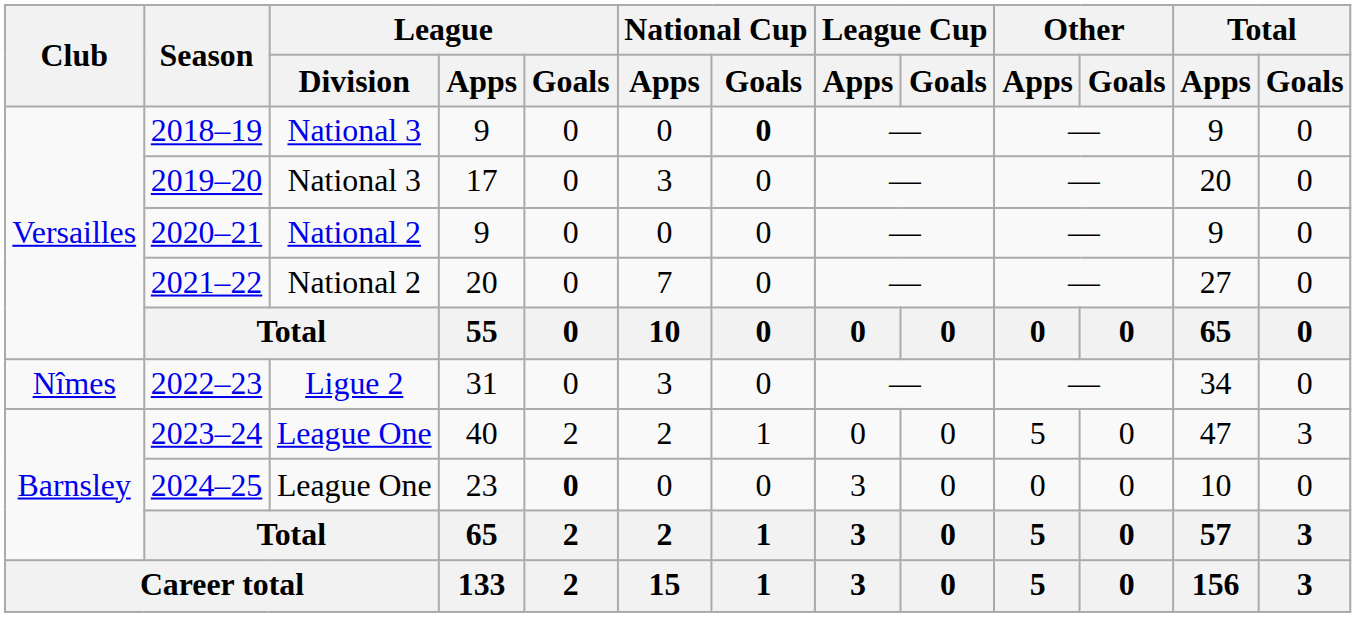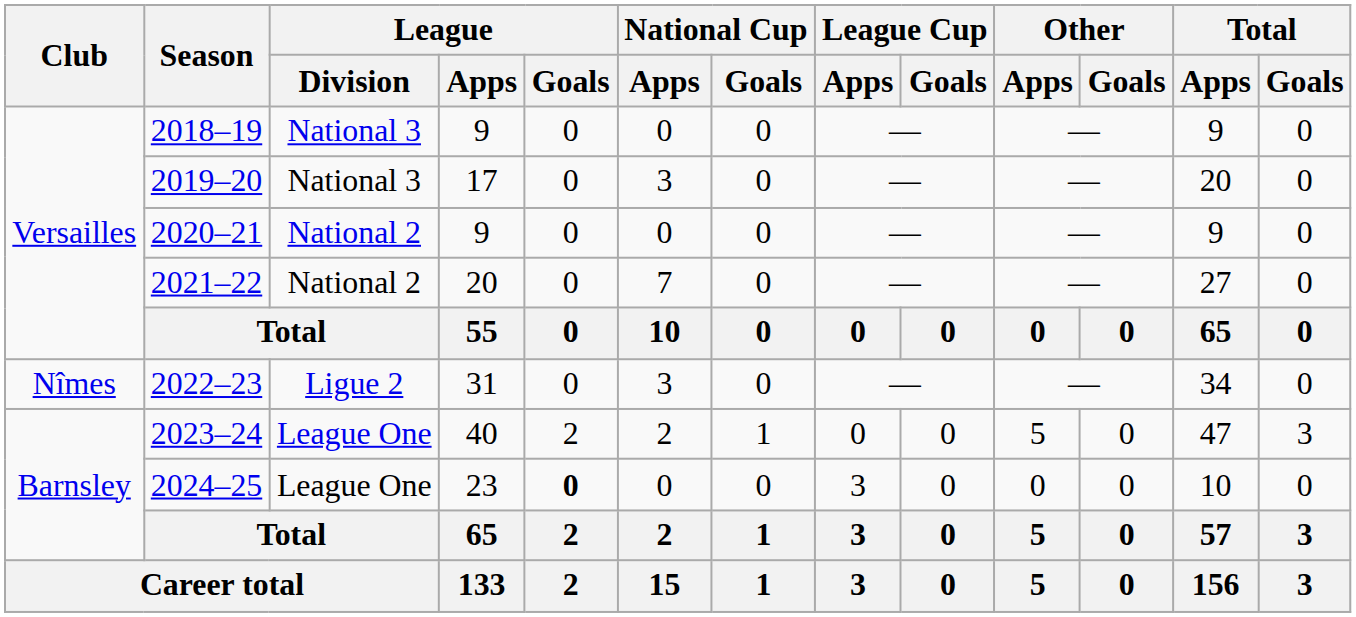(763, 130) bold -> (763, 130) normal
